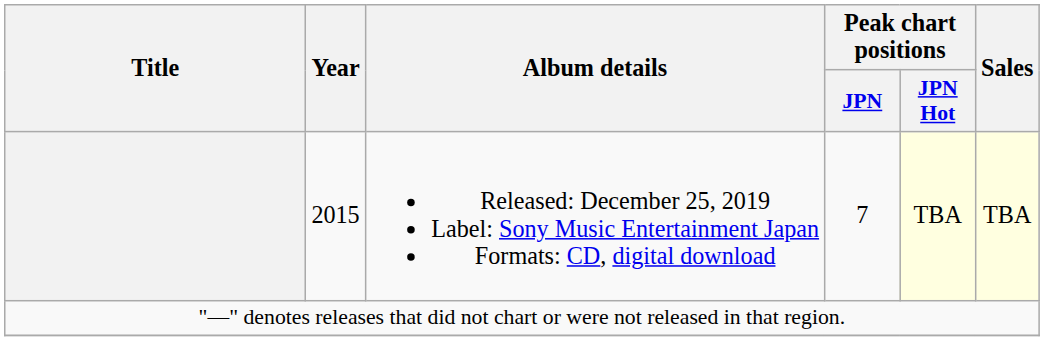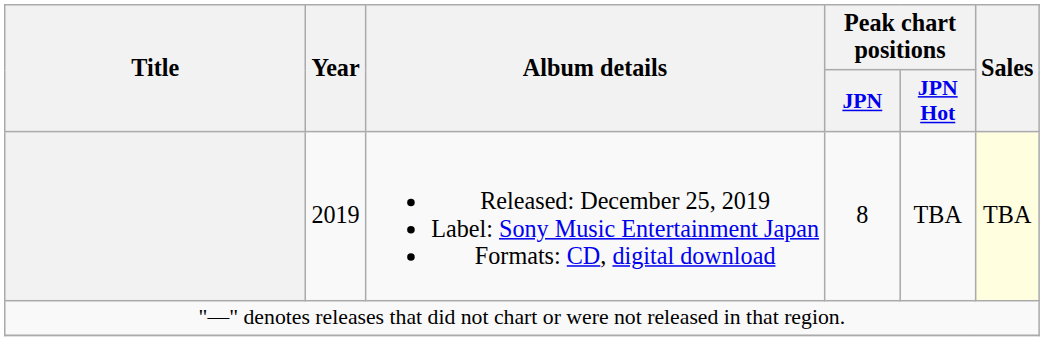(336, 215) 2015 -> (336, 215) 2019
(862, 215) 7 -> (862, 215) 8
(938, 215) lightyellow background -> (938, 215) no background
